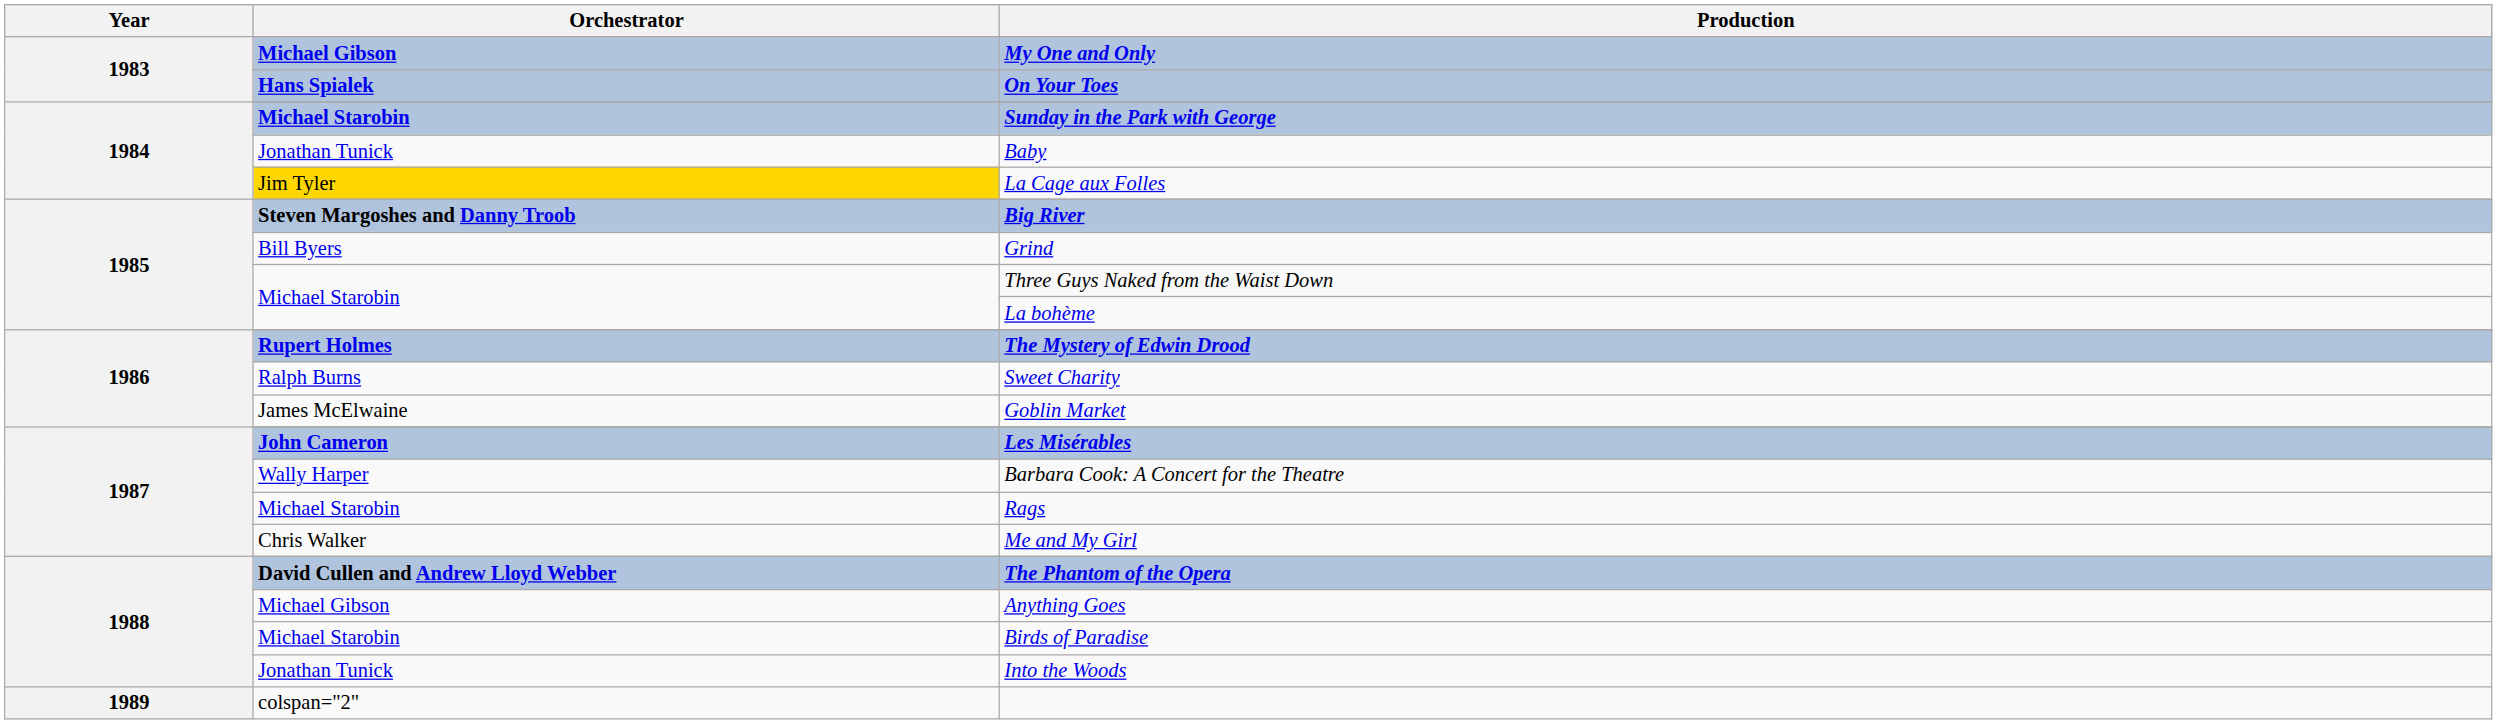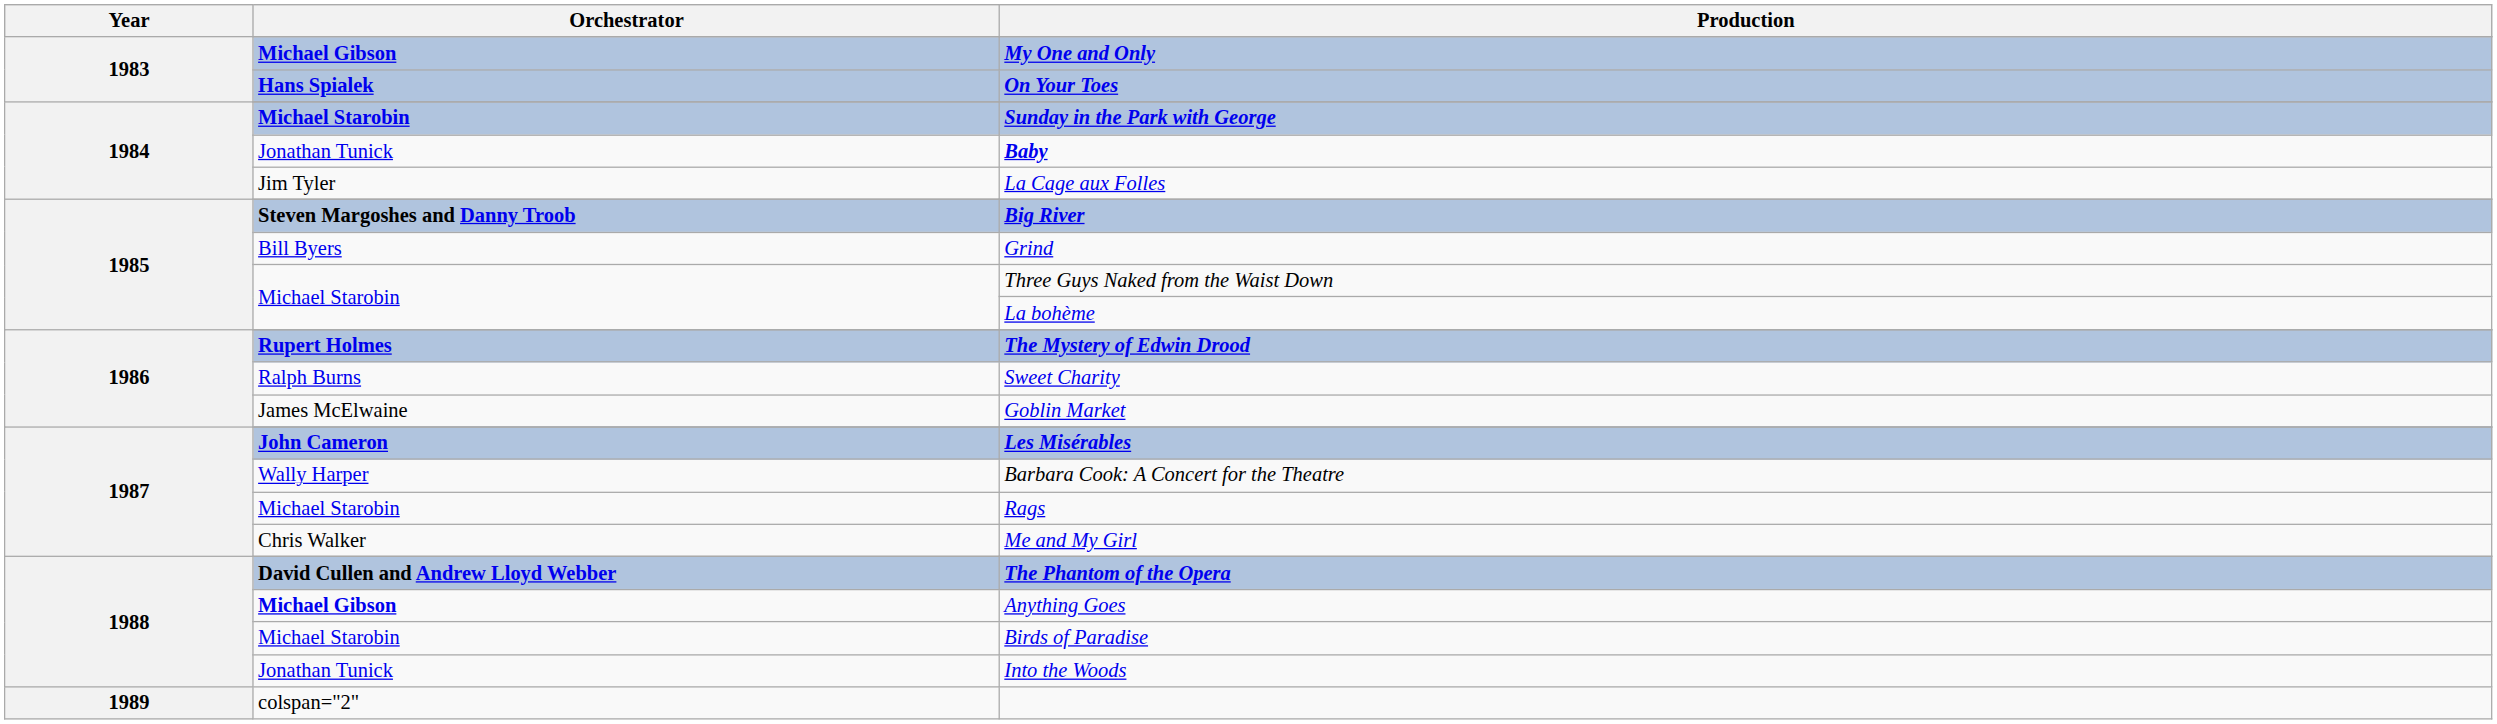(1025, 150) normal -> (1026, 150) bold
(297, 183) gold background -> (297, 183) no background
(324, 605) normal -> (327, 605) bold
